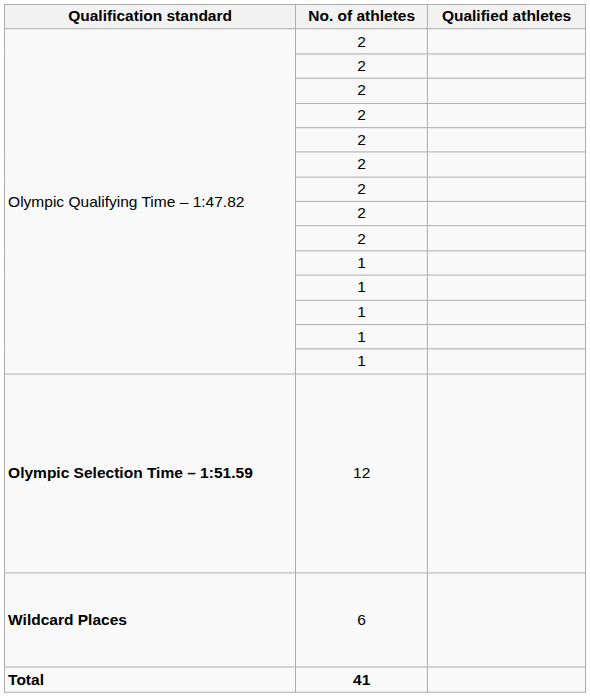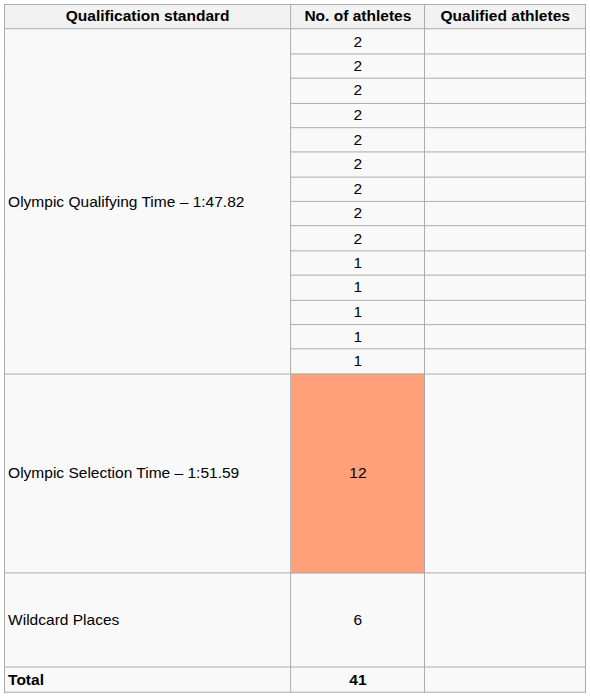(130, 473) bold -> (124, 473) normal
(362, 473) no background -> (358, 473) lightsalmon background
(68, 620) bold -> (64, 620) normal
